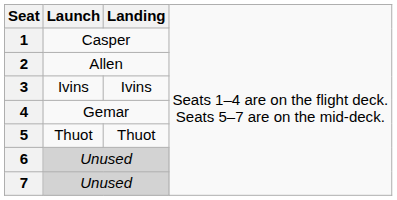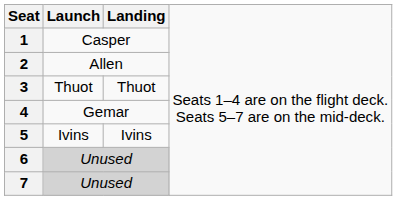(73, 87) Ivins -> (73, 87) Thuot
(136, 87) Ivins -> (136, 87) Thuot
(73, 135) Thuot -> (73, 135) Ivins
(136, 135) Thuot -> (136, 135) Ivins
